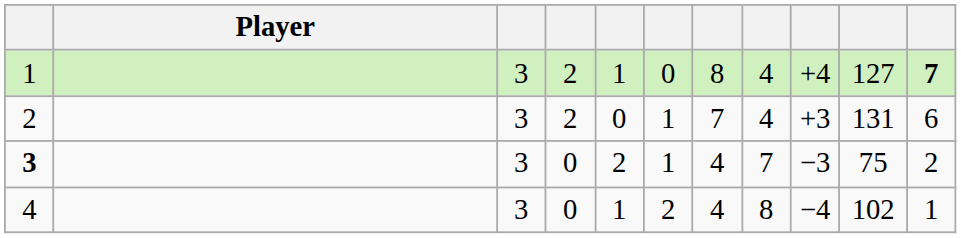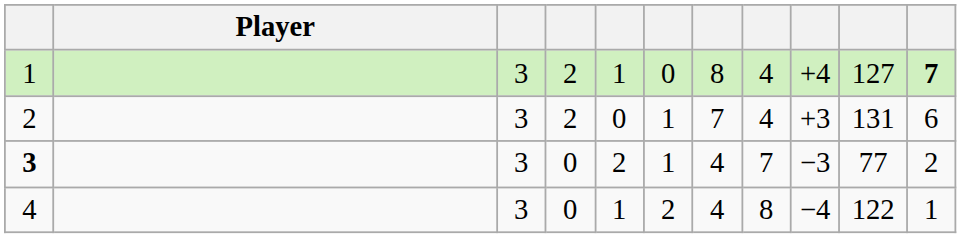(873, 163) 75 -> (873, 163) 77
(873, 208) 102 -> (873, 208) 122
